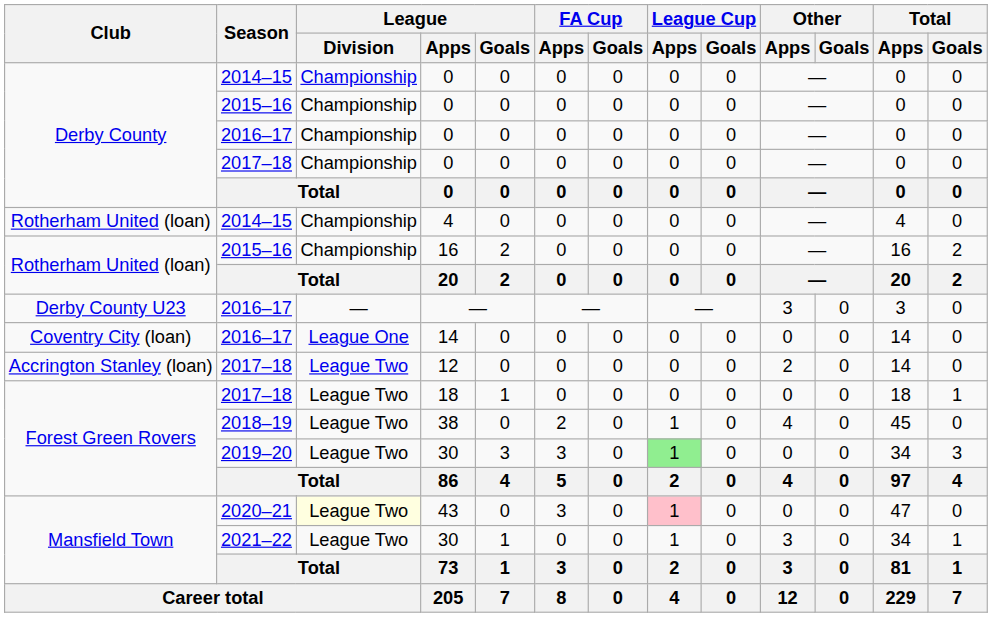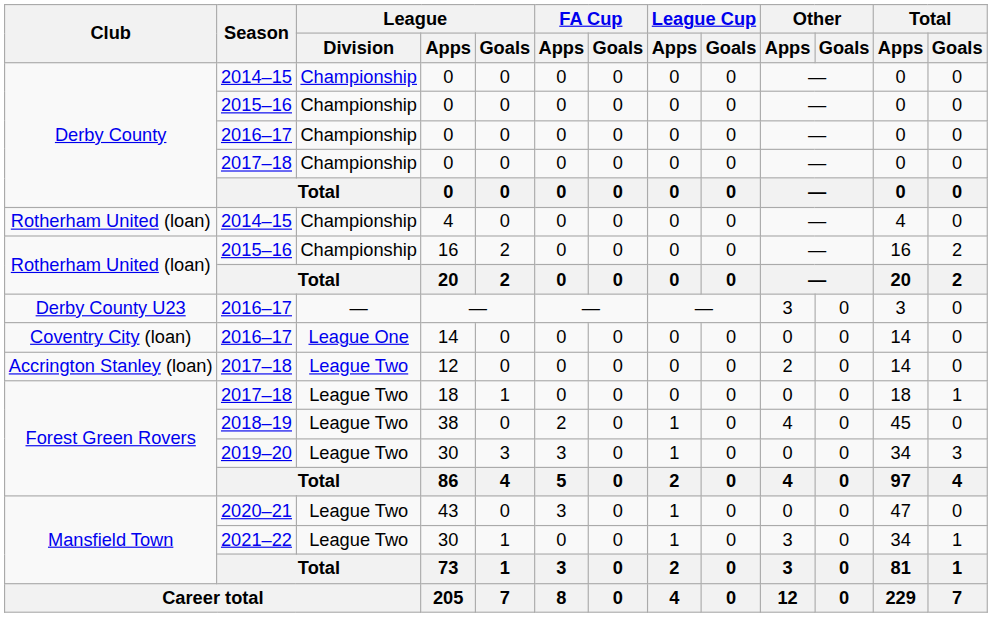(674, 452) lightgreen background -> (674, 452) no background
(359, 510) lightyellow background -> (359, 510) no background
(674, 510) pink background -> (674, 510) no background
